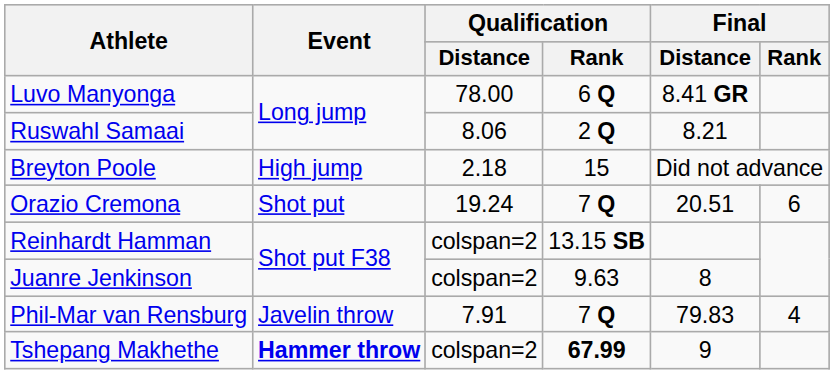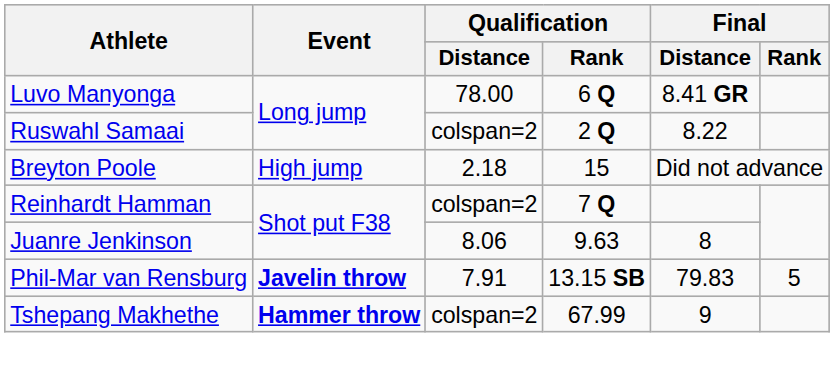(484, 131) 8.06 -> (484, 131) colspan=2
(705, 131) 8.21 -> (705, 131) 8.22
- row: (95, 205)
(597, 241) 13.15 SB -> (597, 205) 7 Q
(484, 278) colspan=2 -> (484, 241) 8.06
(326, 314) normal -> (332, 278) bold
(597, 314) 7 Q -> (597, 278) 13.15 SB
(794, 314) 4 -> (794, 278) 5
(597, 351) bold -> (597, 314) normal
